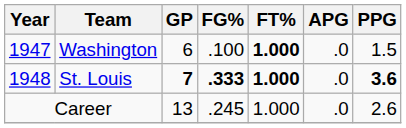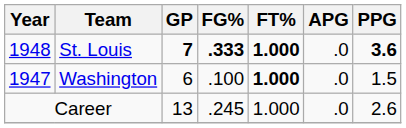rows swapped: (108, 49) <-> (96, 79)
